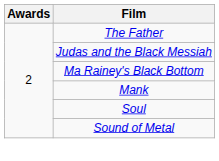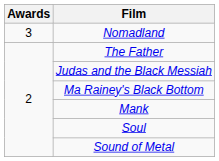+ row: (134, 33)
